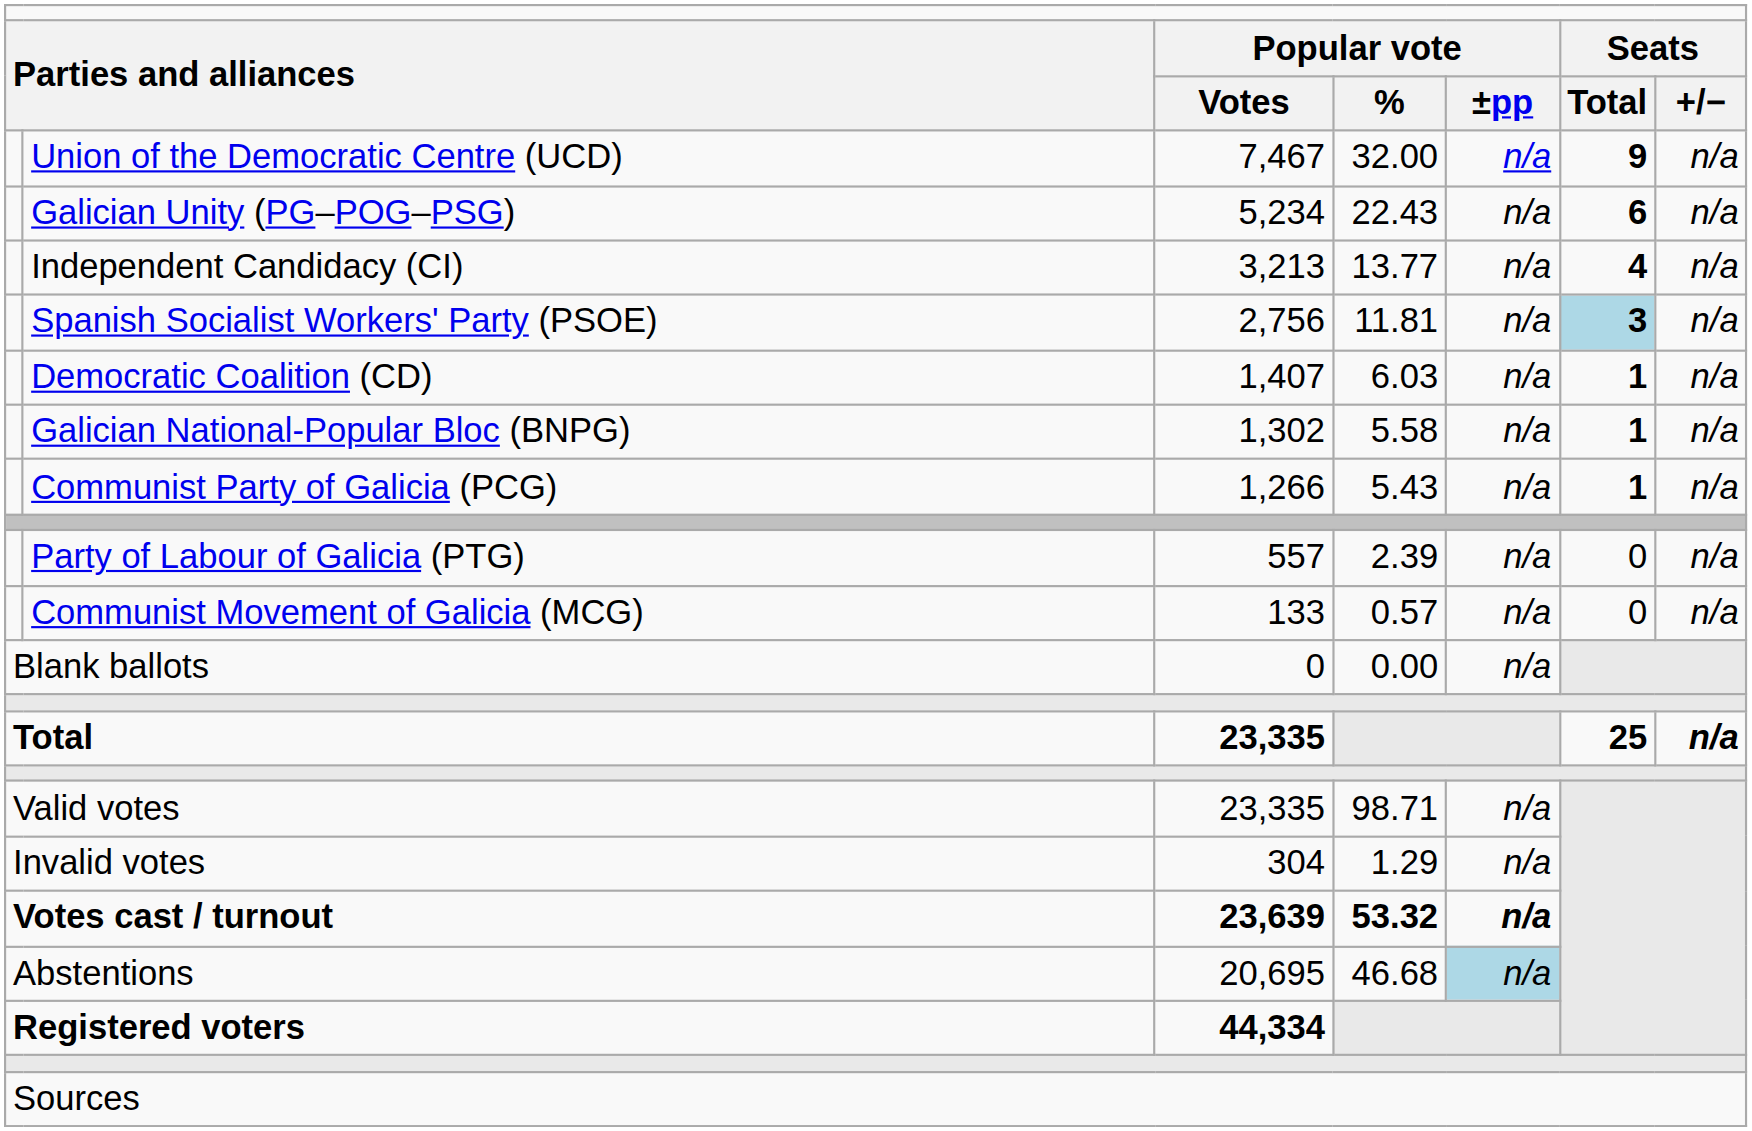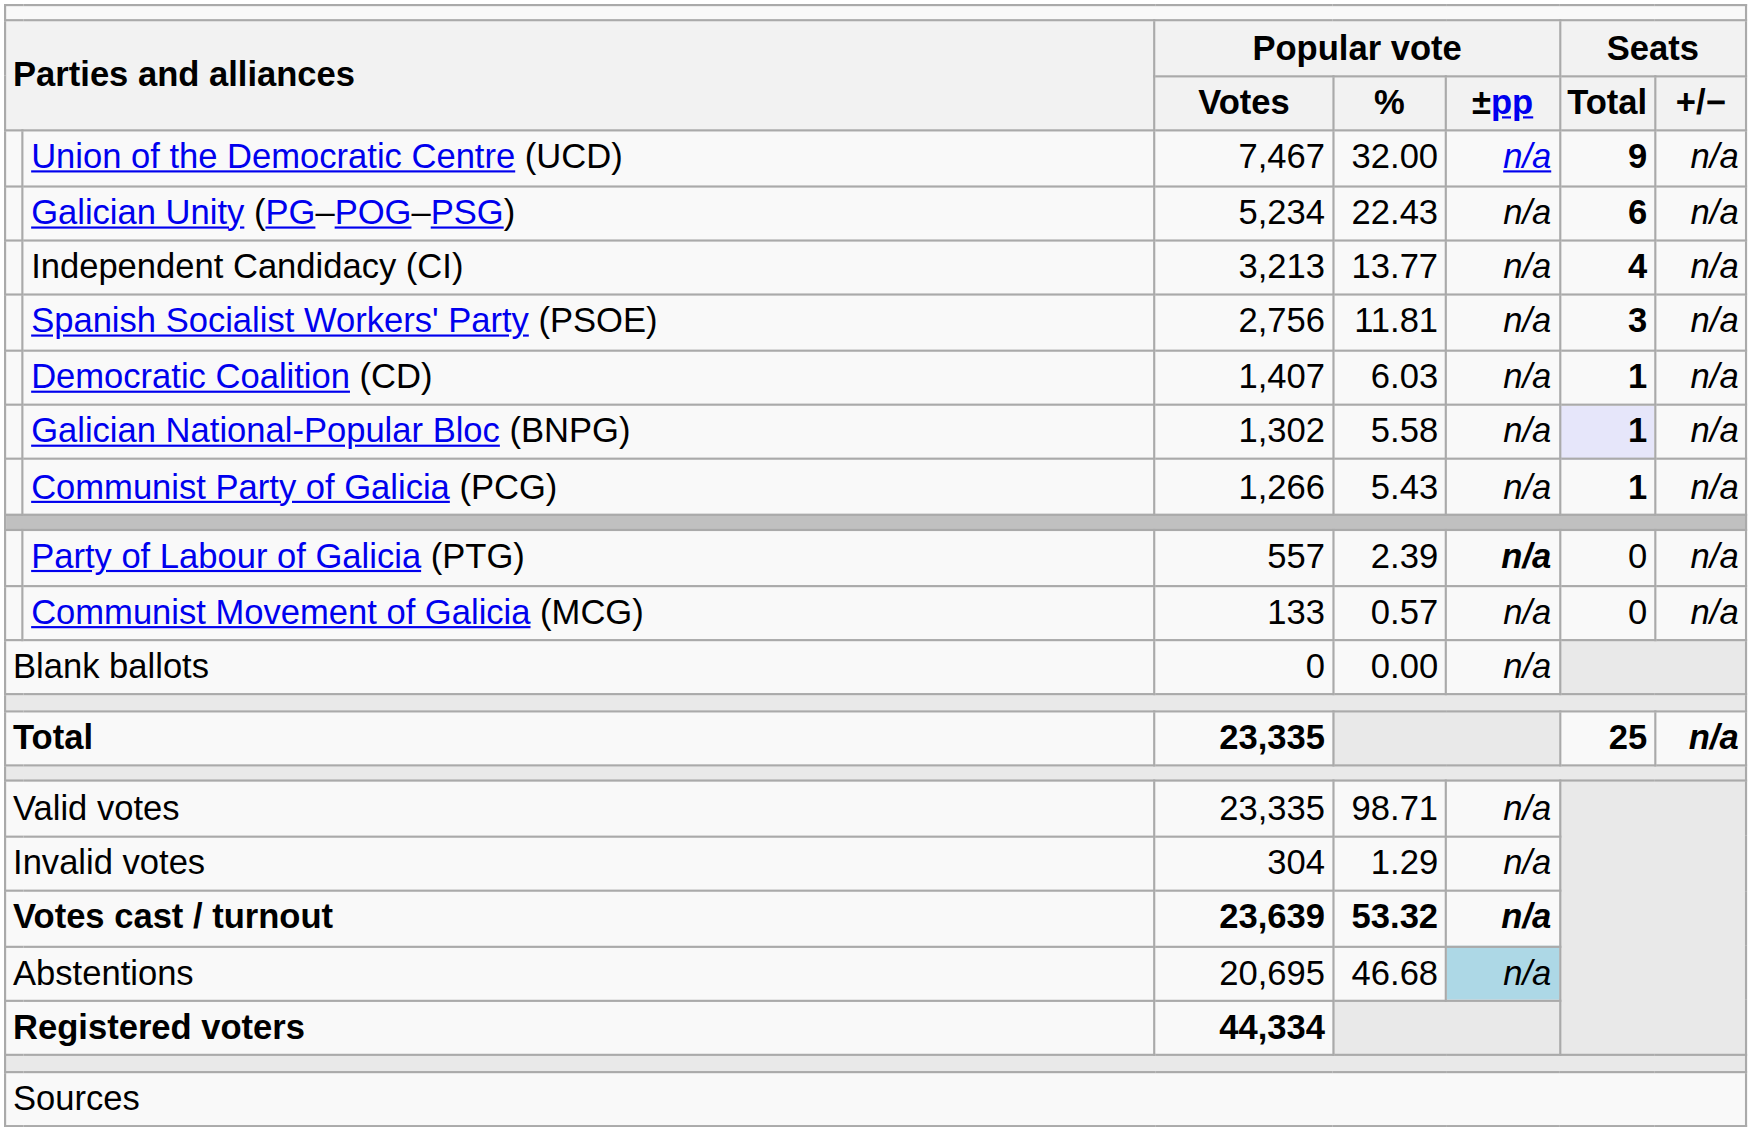(1638, 321) lightblue background -> (1638, 321) no background
(1638, 431) no background -> (1638, 431) lavender background
(1527, 557) normal -> (1526, 557) bold
